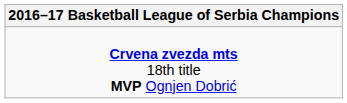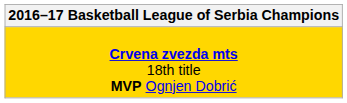(174, 70) no background -> (174, 70) gold background
